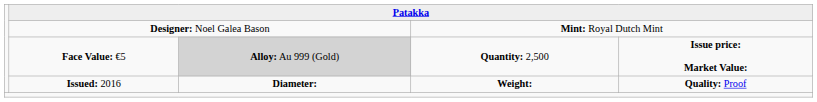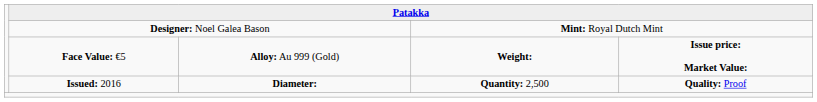(295, 56) lightgrey background -> (295, 56) no background
(515, 56) Quantity: 2,500 -> (515, 56) Weight:
(515, 84) Weight: -> (515, 84) Quantity: 2,500
